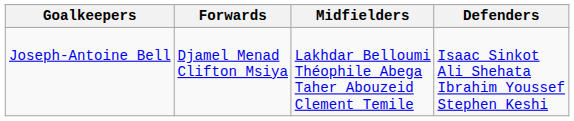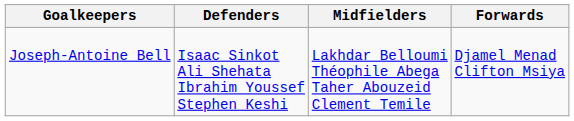columns swapped: (501, 16) <-> (233, 16)
